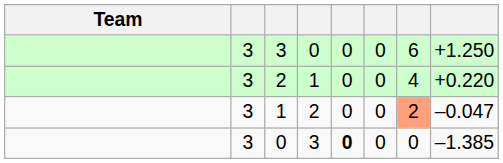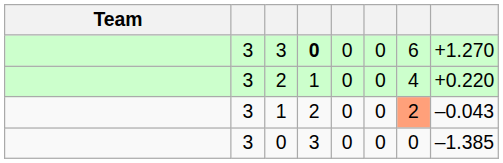(314, 50) normal -> (314, 50) bold
(464, 50) +1.250 -> (464, 50) +1.270
(464, 111) –0.047 -> (464, 111) –0.043
(347, 142) bold -> (347, 142) normal
